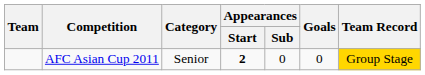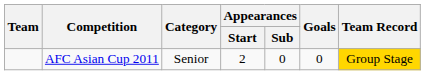(242, 59) bold -> (242, 59) normal
